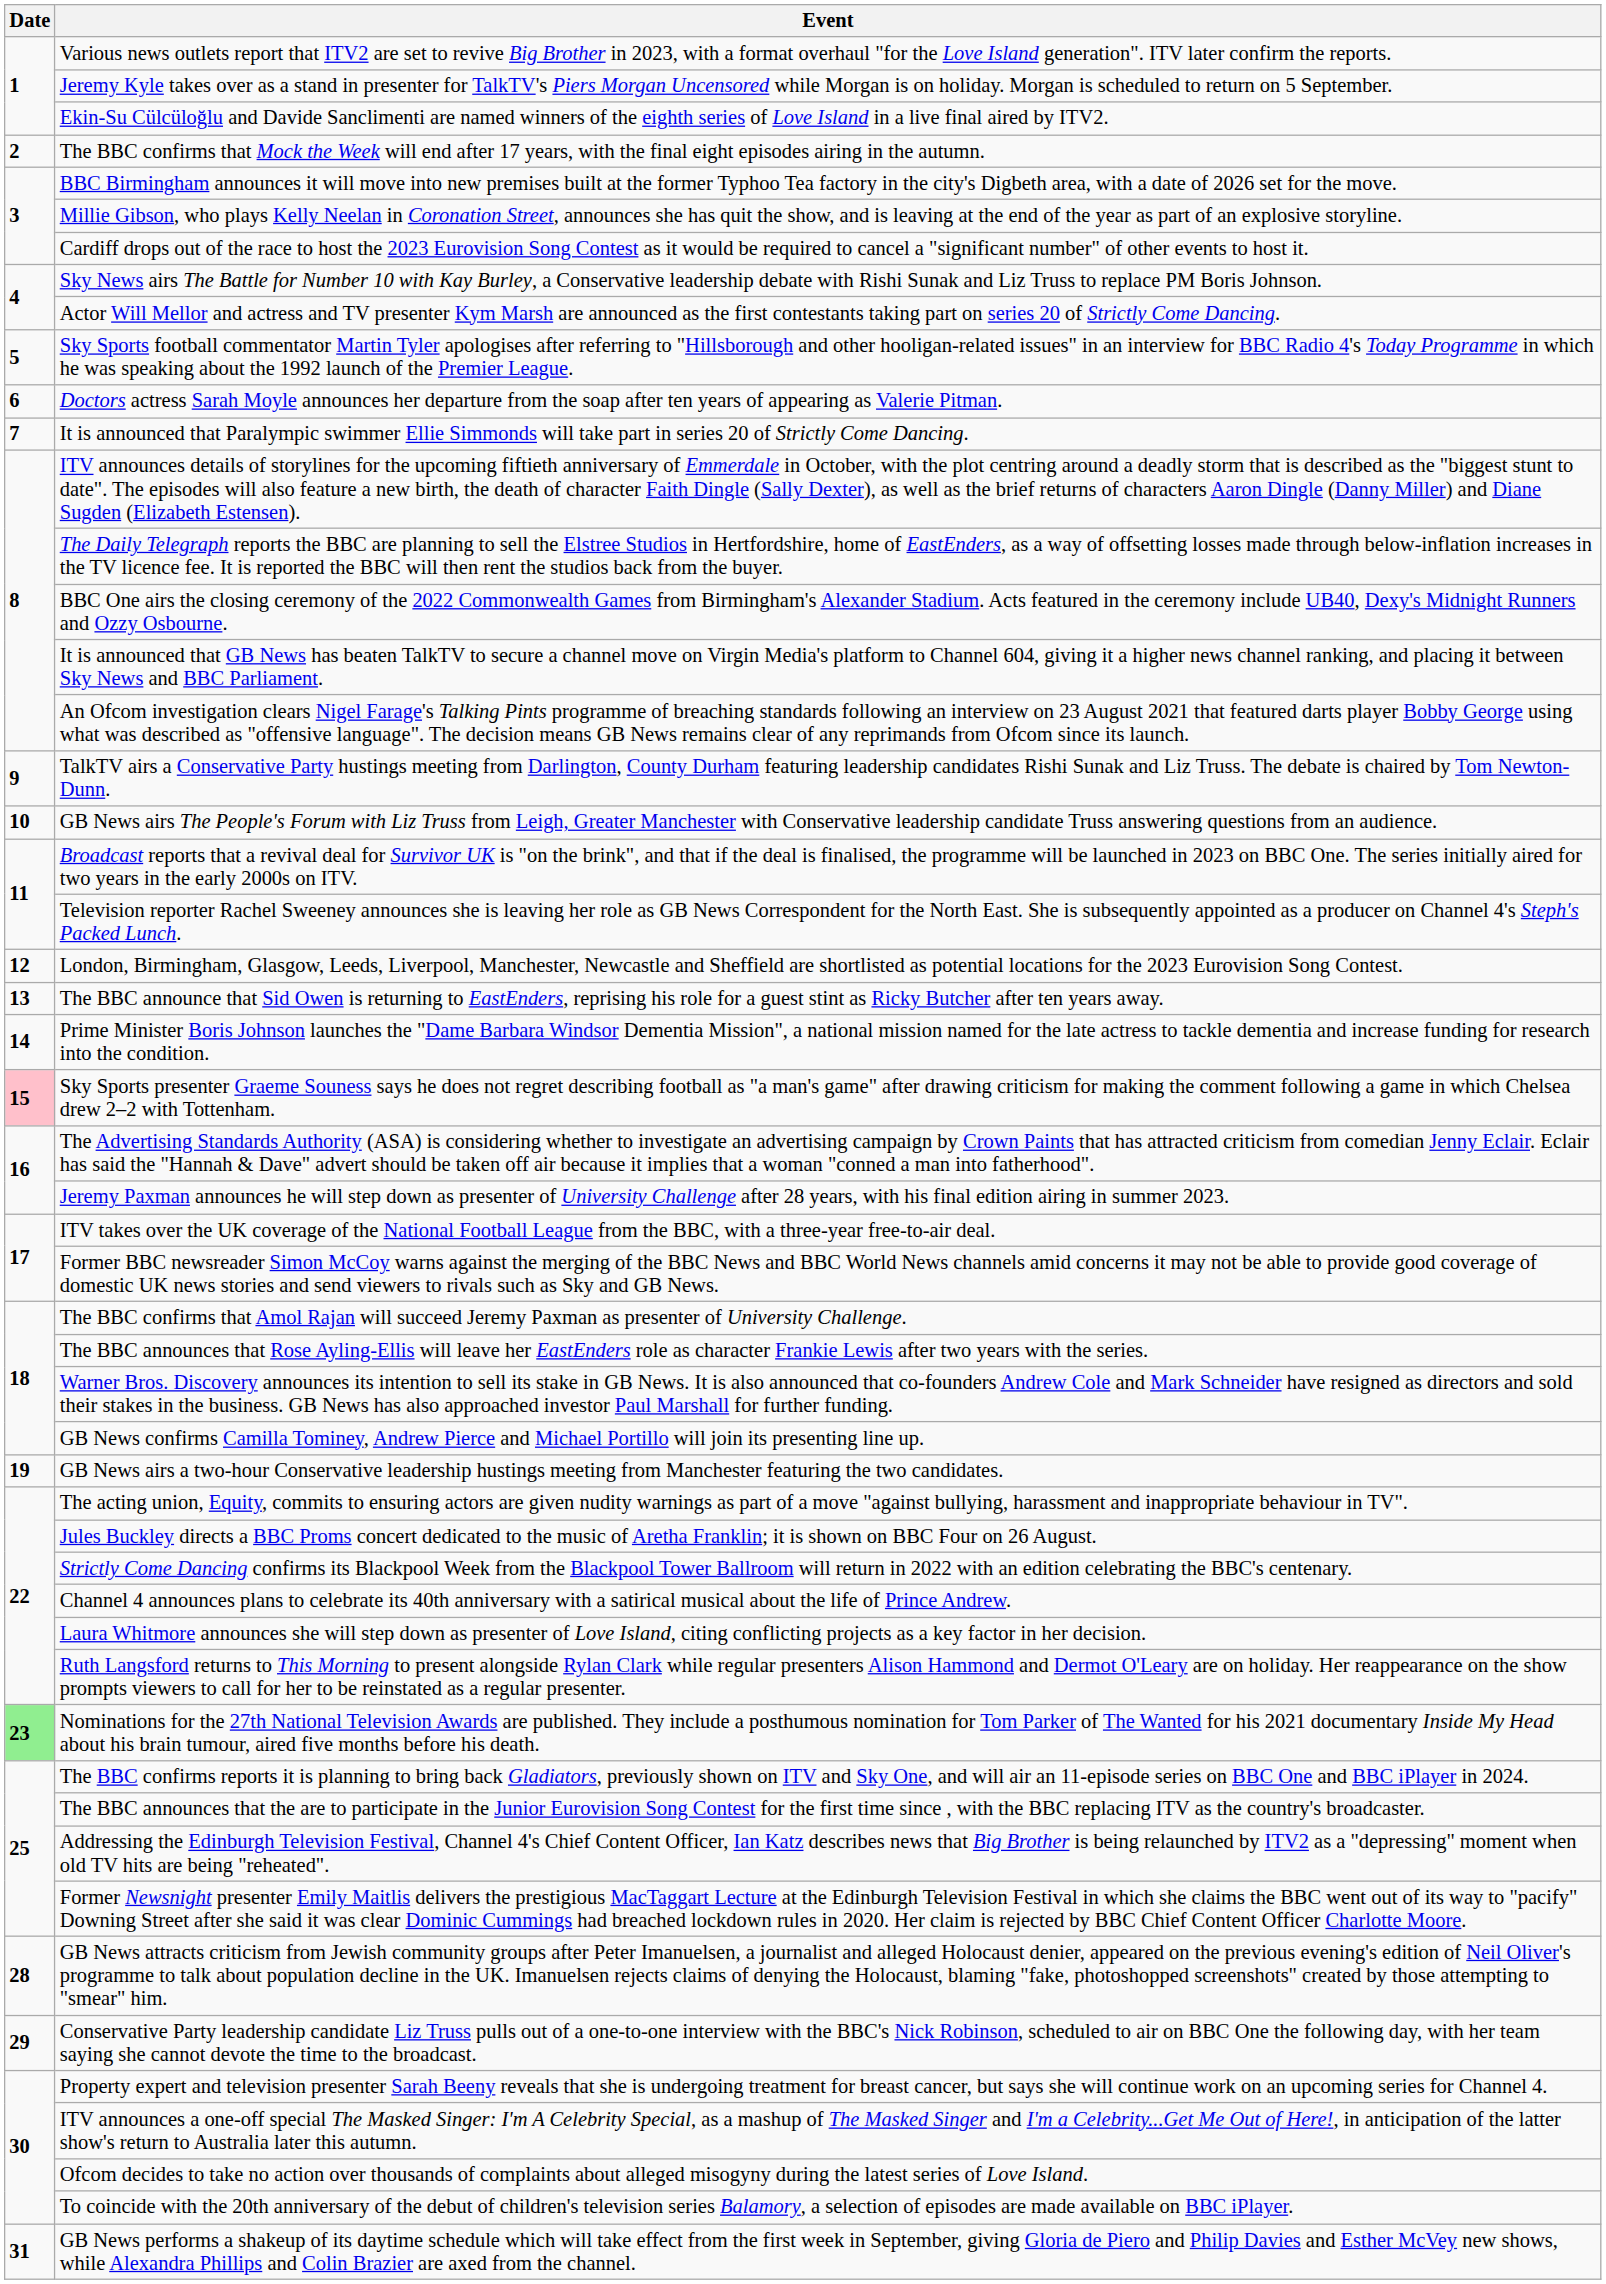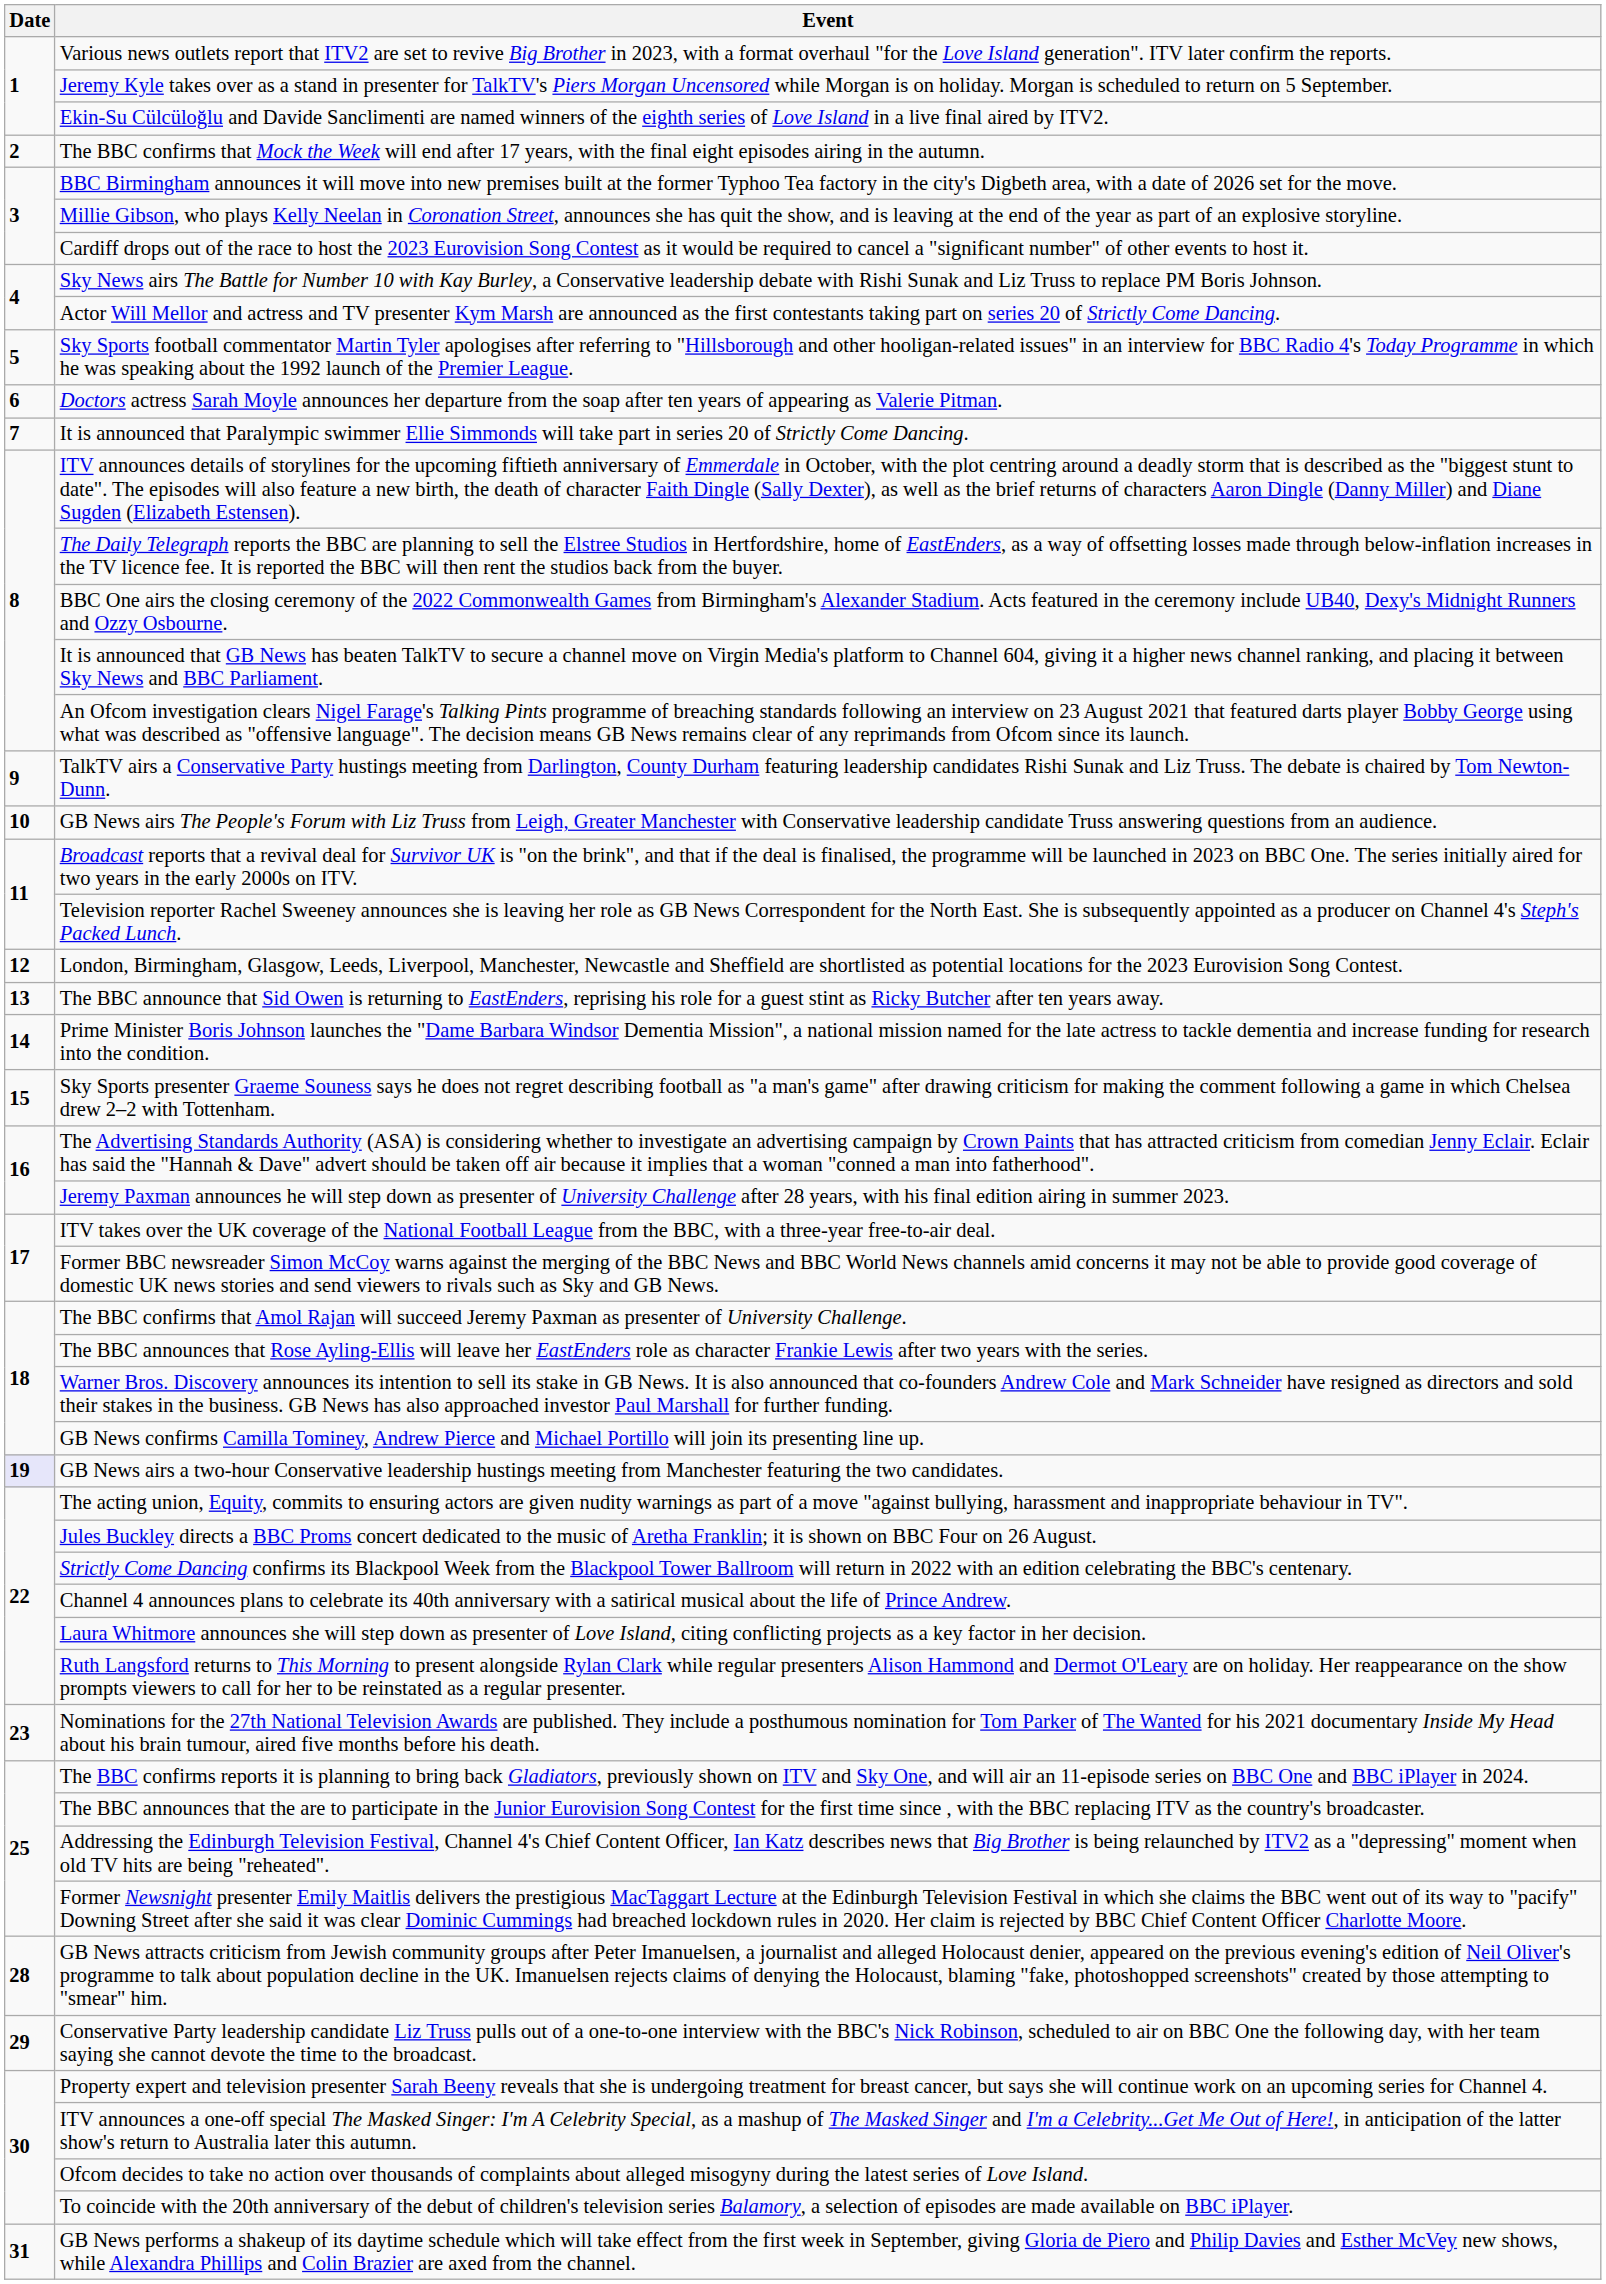(20, 1097) pink background -> (20, 1097) no background
(20, 1470) no background -> (20, 1470) lavender background
(20, 1732) lightgreen background -> (20, 1732) no background
